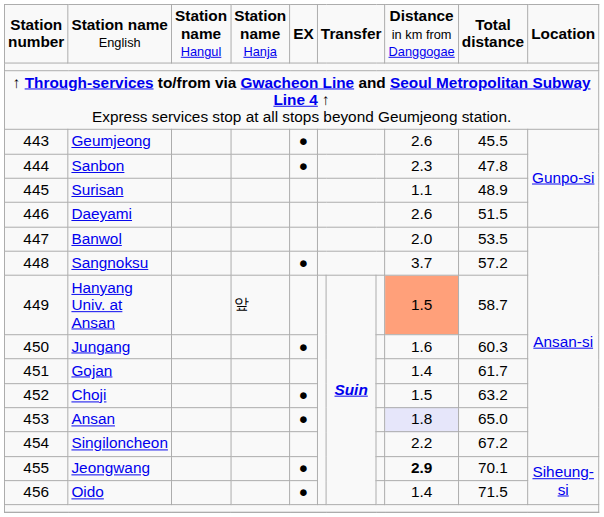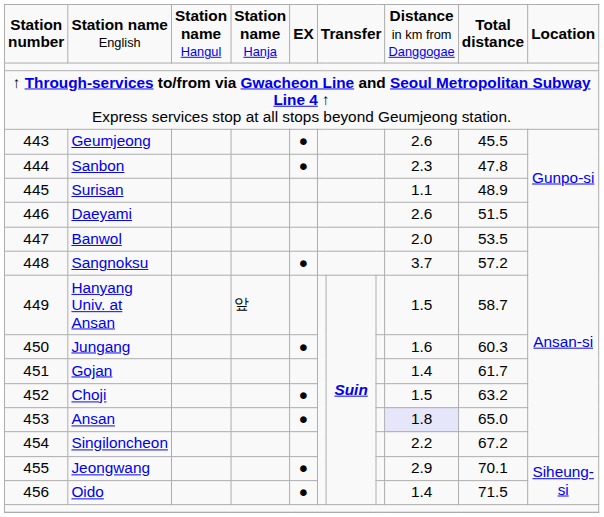(422, 305) lightsalmon background -> (422, 305) no background
(422, 468) bold -> (422, 468) normal
